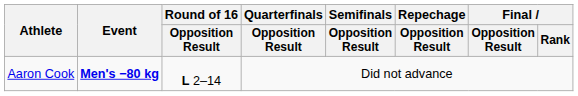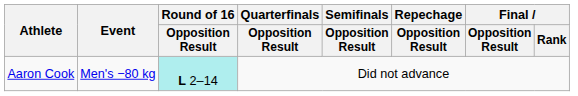(120, 74) bold -> (118, 74) normal
(201, 81) no background -> (198, 81) paleturquoise background
